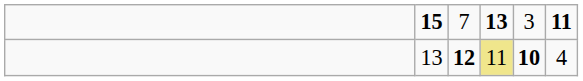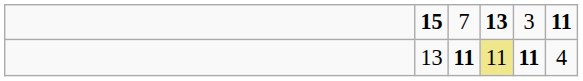(464, 57) 12 -> (464, 57) 11
(529, 57) 10 -> (529, 57) 11
